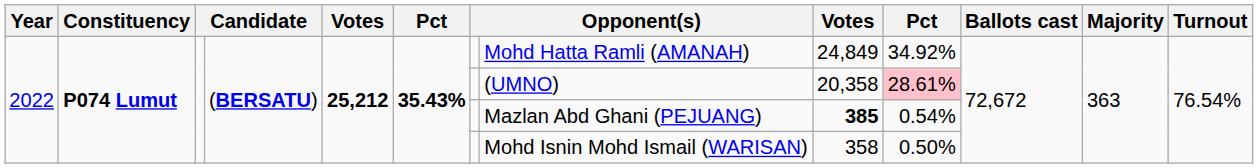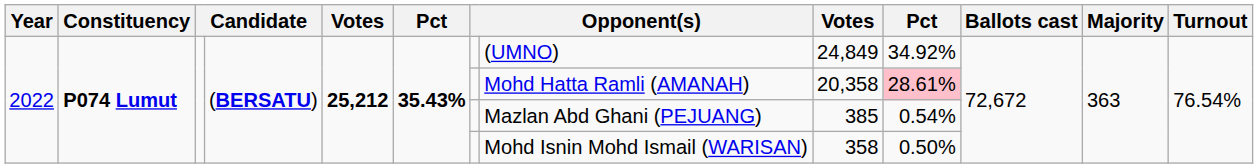(617, 52) Mohd Hatta Ramli (AMANAH) -> (522, 52) (UMNO)
(522, 84) (UMNO) -> (617, 84) Mohd Hatta Ramli (AMANAH)
(862, 116) bold -> (862, 116) normal
